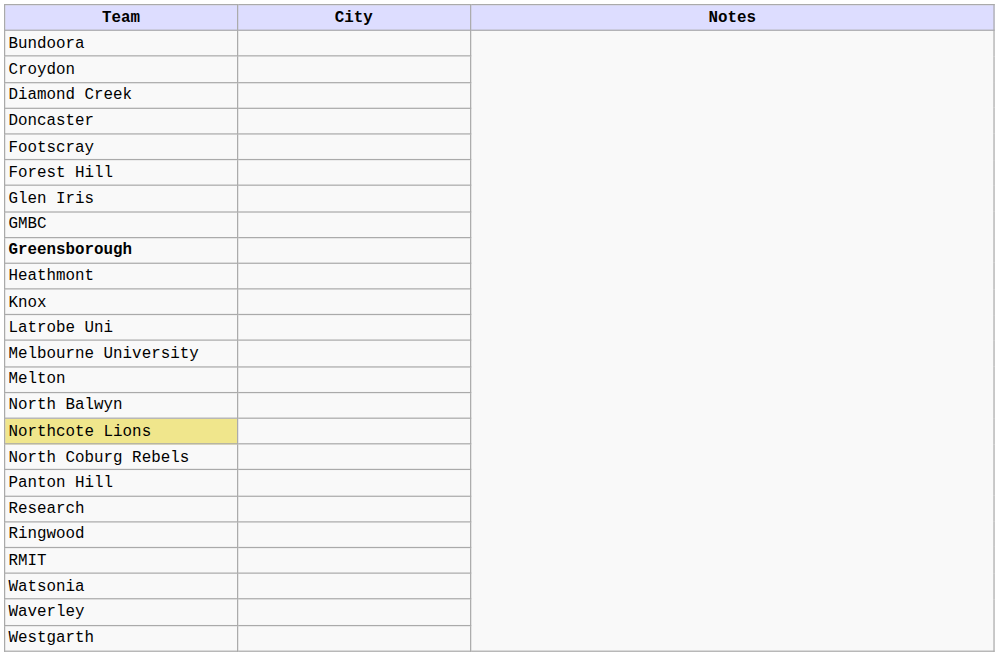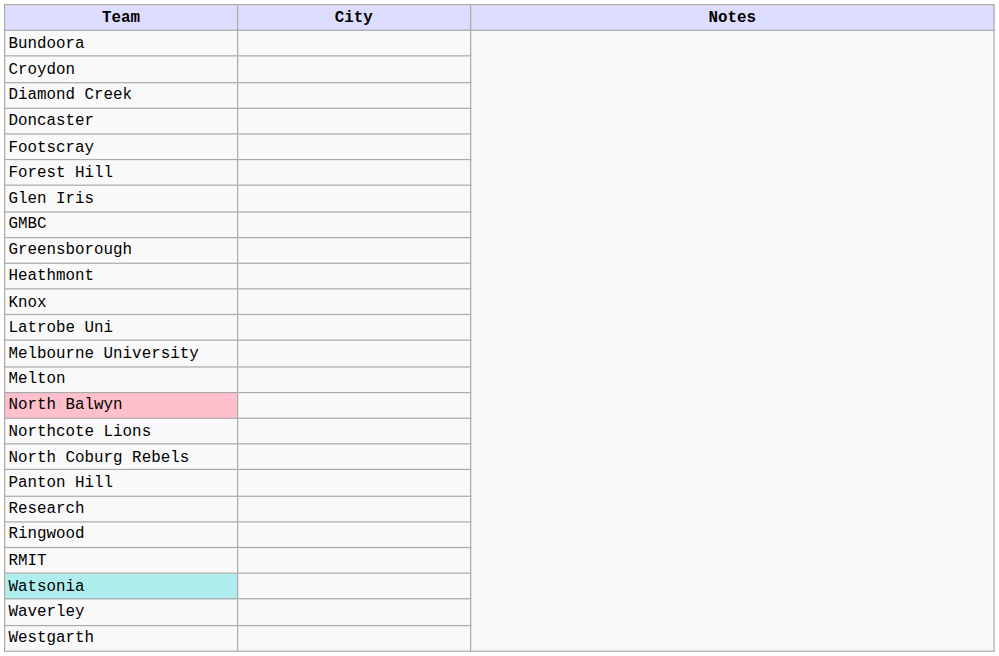(70, 250) bold -> (70, 250) normal
(65, 405) no background -> (65, 405) pink background
(80, 431) khaki background -> (80, 431) no background
(46, 586) no background -> (46, 586) paleturquoise background
